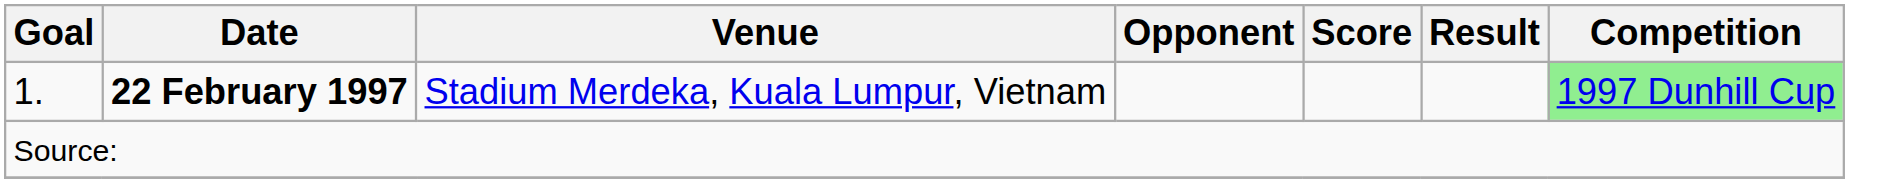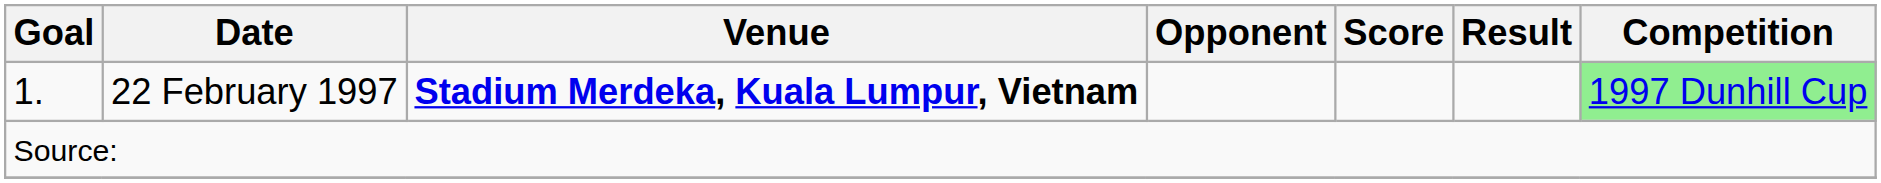(259, 90) bold -> (254, 90) normal
(765, 90) normal -> (776, 90) bold
